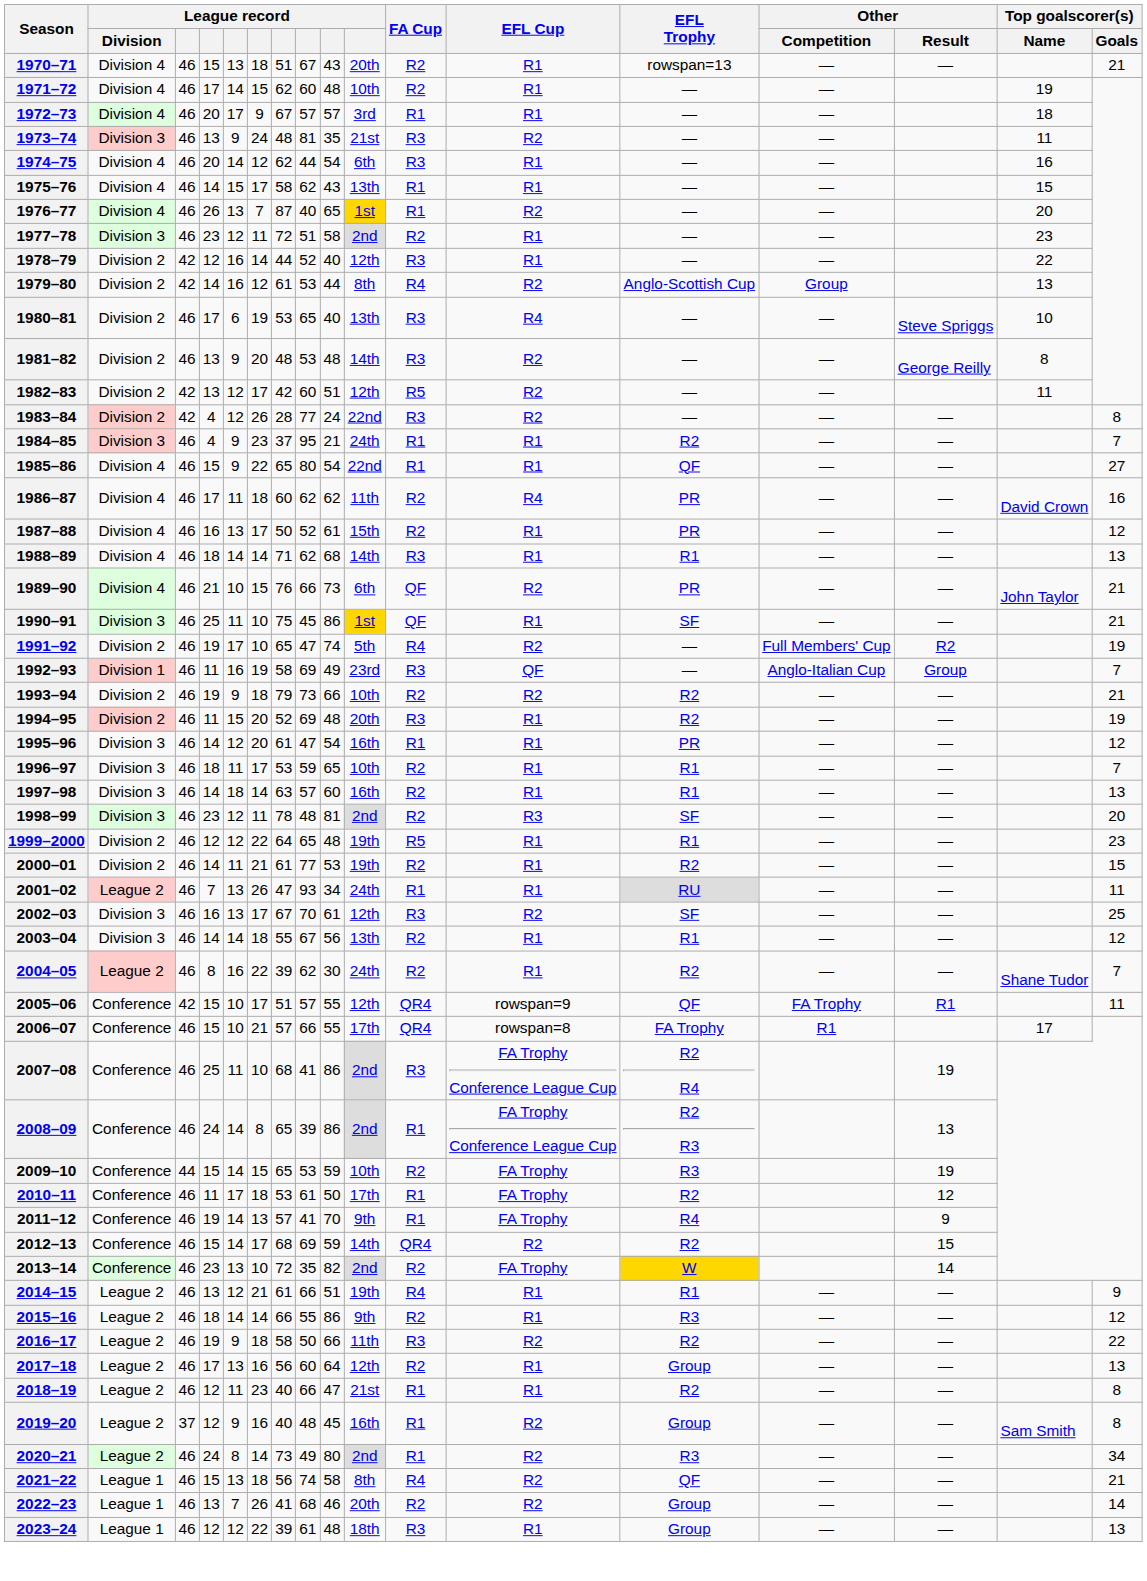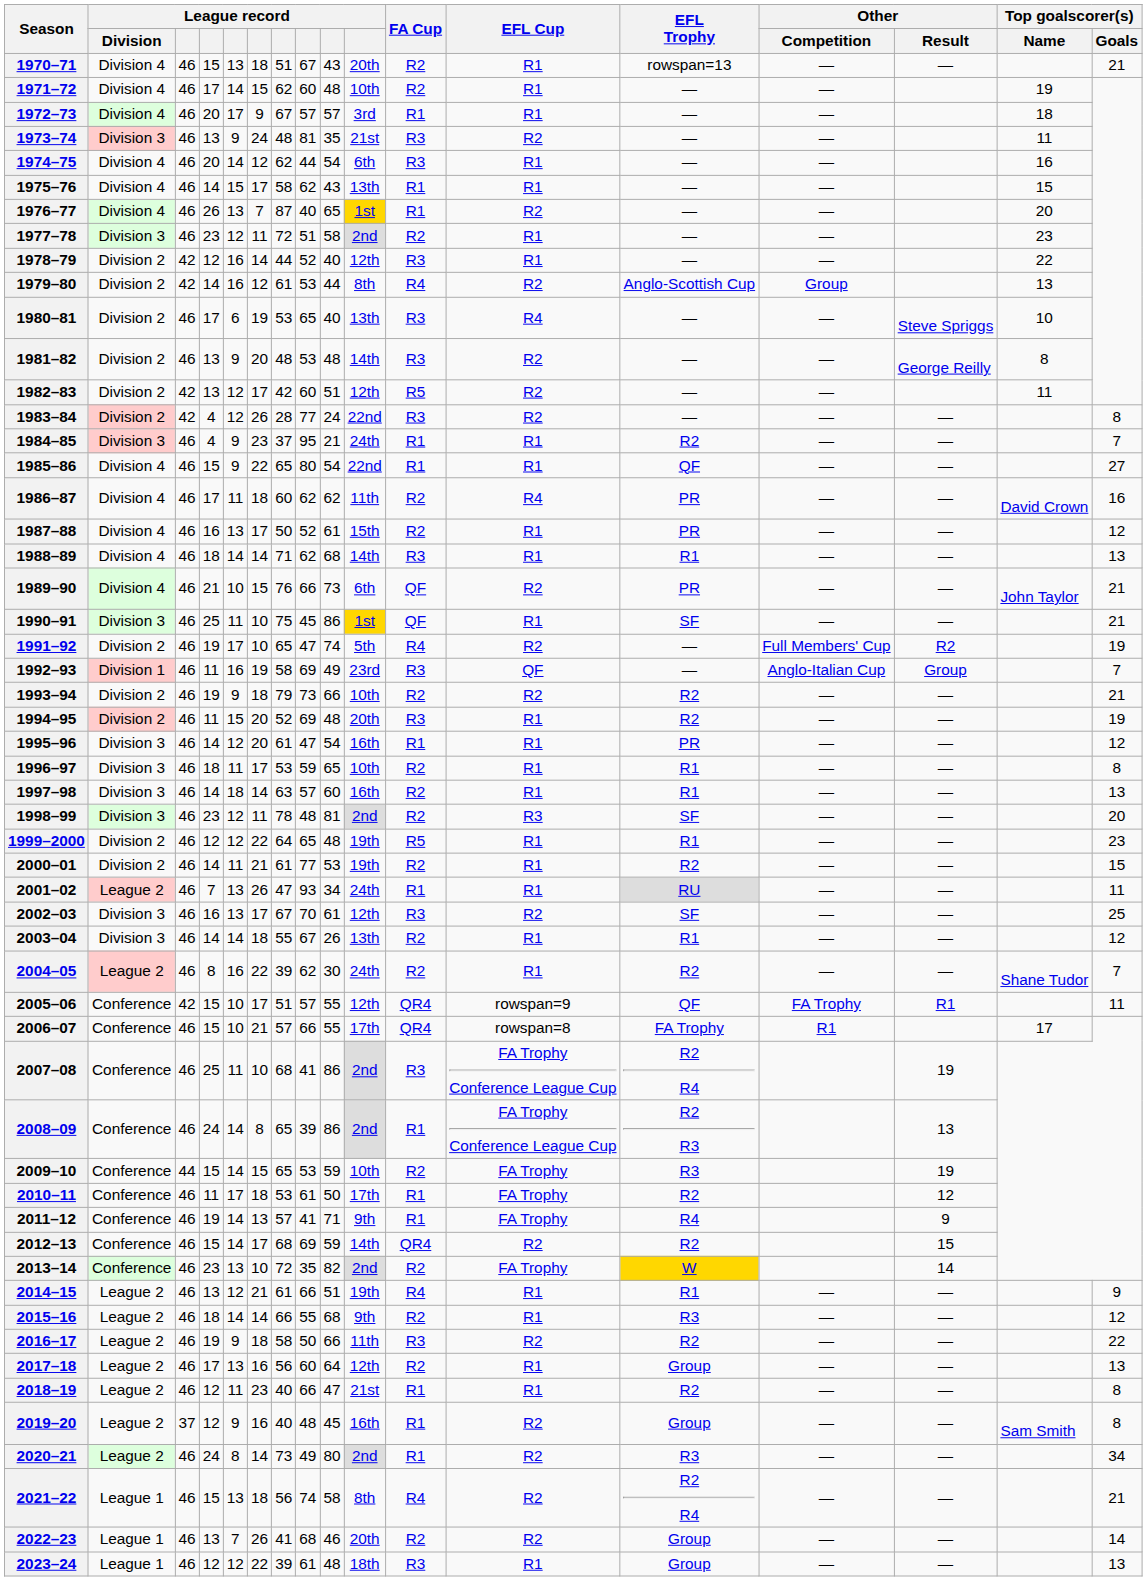(1117, 767) 7 -> (1117, 767) 8
(332, 938) 56 -> (332, 938) 26
(332, 1219) 70 -> (332, 1219) 71
(332, 1317) 86 -> (332, 1317) 68
(689, 1480) QF -> (689, 1497) R2 R4
